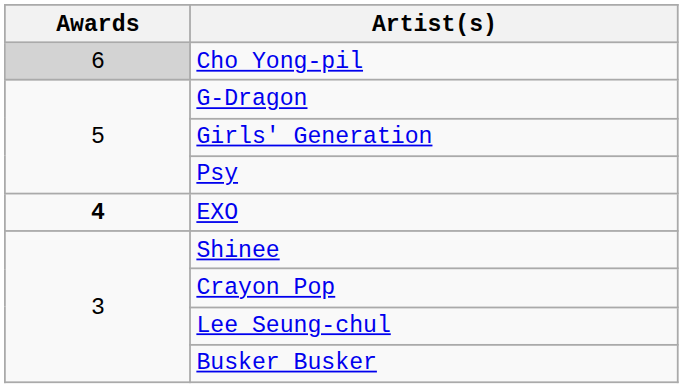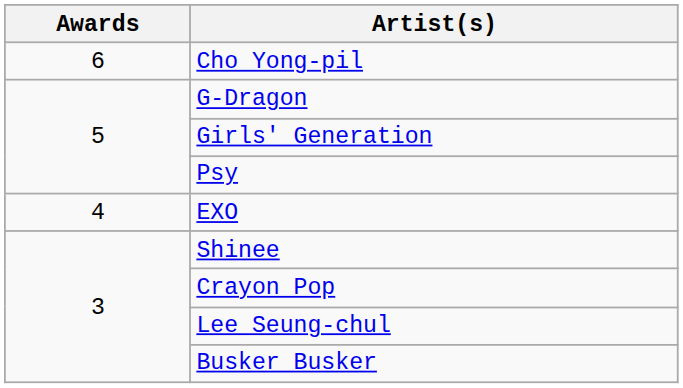(98, 61) lightgrey background -> (98, 61) no background
(98, 212) bold -> (98, 212) normal
